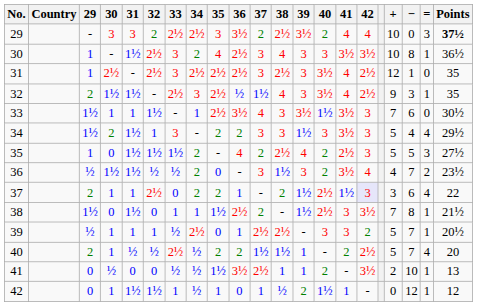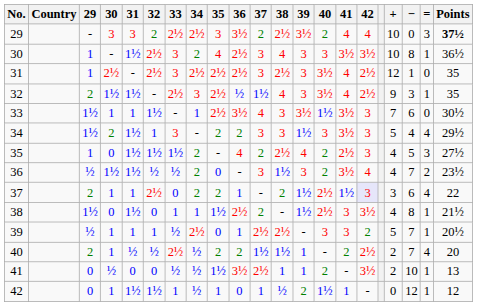(393, 152) 5 -> (393, 152) 4
(393, 212) 7 -> (393, 212) 4
(393, 251) 5 -> (393, 251) 2
